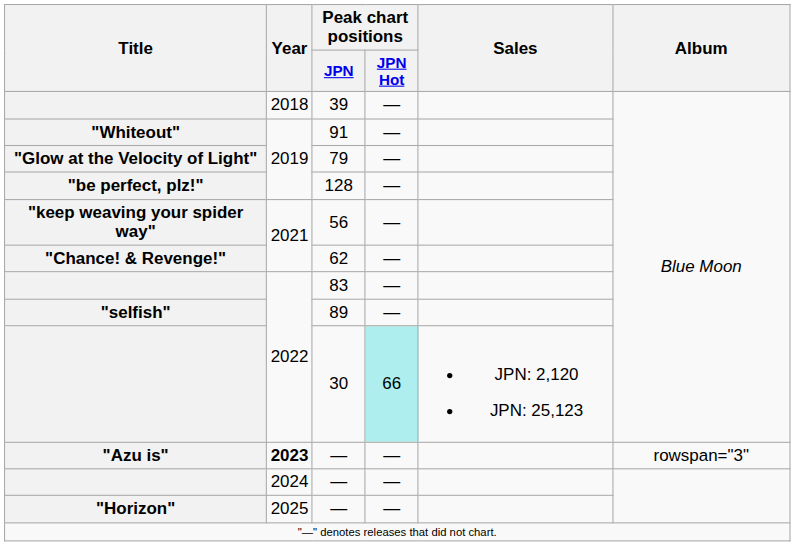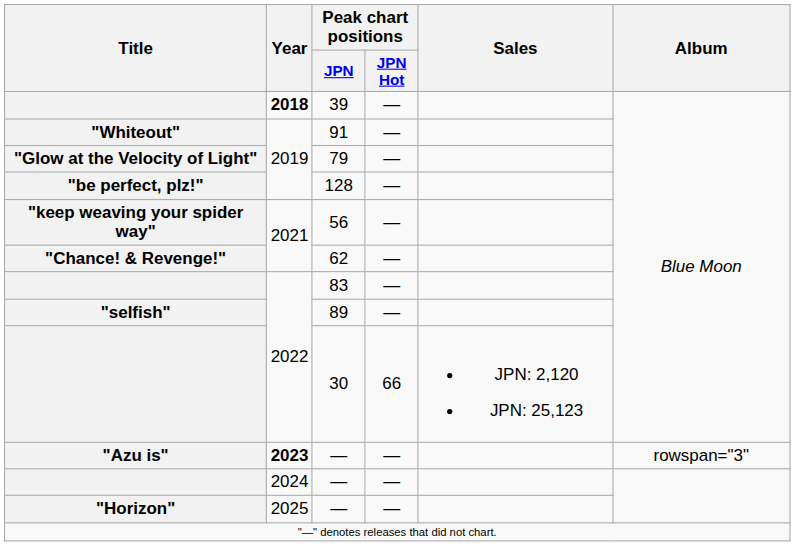(290, 105) normal -> (290, 105) bold
(392, 383) paleturquoise background -> (392, 383) no background
